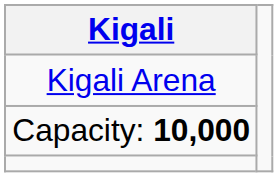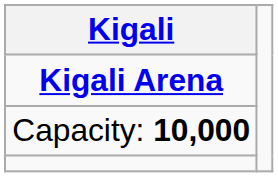(131, 79) normal -> (131, 79) bold
